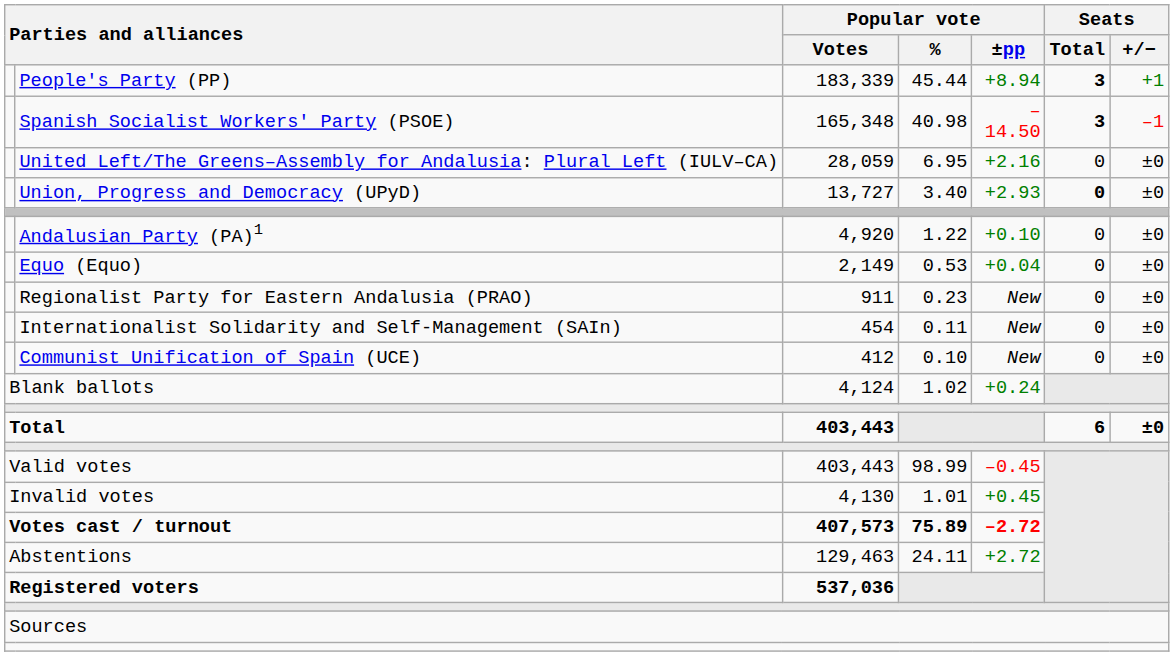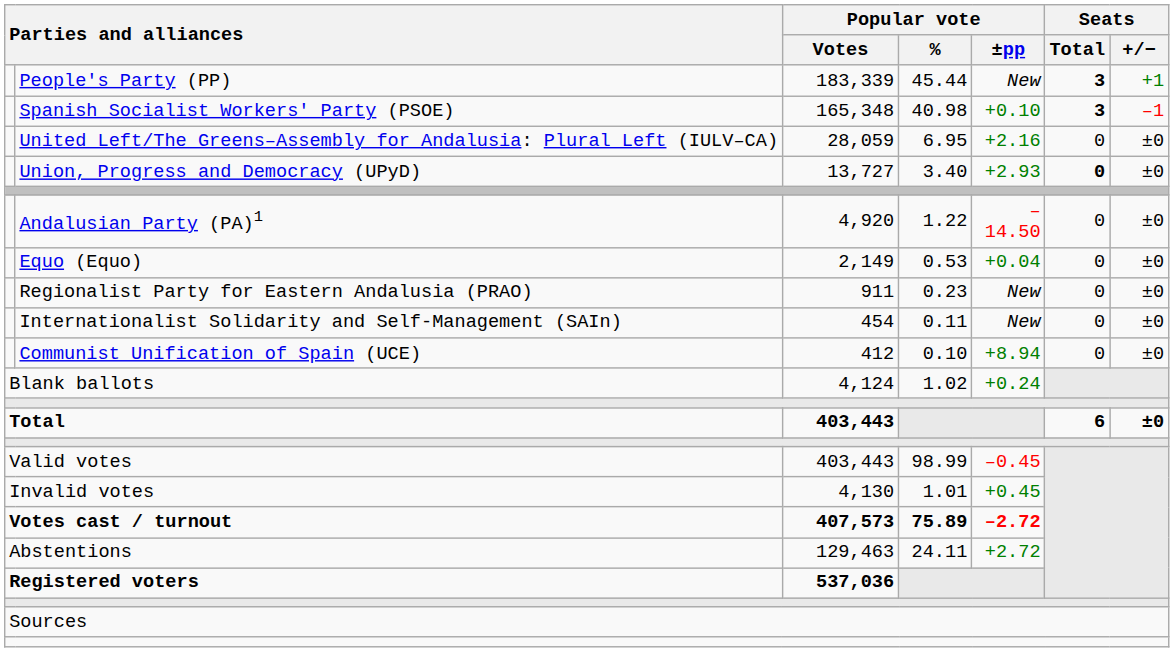(1013, 80) +8.94 -> (1024, 80) New
(1013, 121) –14.50 -> (1013, 111) +0.10
(1013, 234) +0.10 -> (1013, 221) –14.50
(1024, 358) New -> (1013, 353) +8.94
